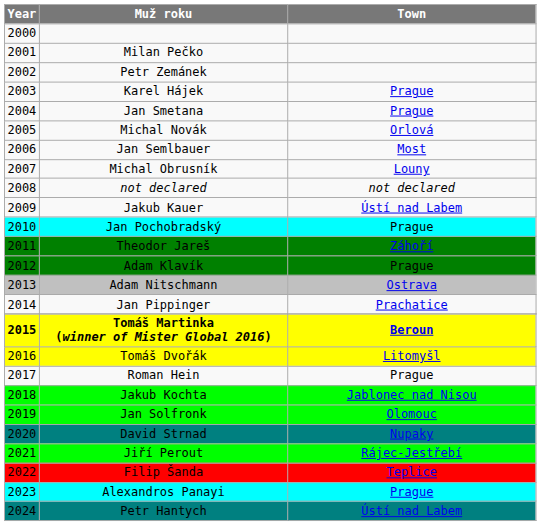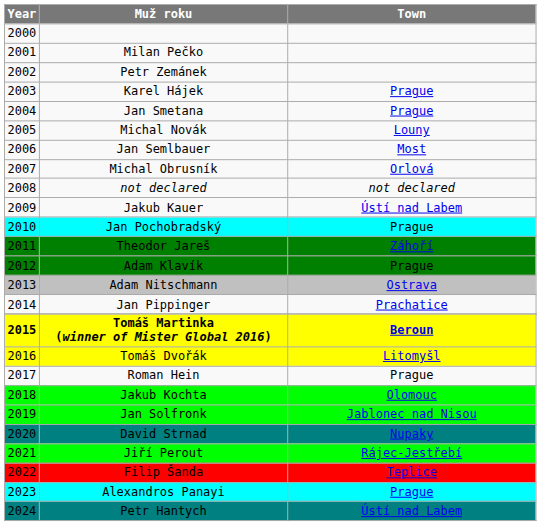(412, 131) Orlová -> (412, 131) Louny
(412, 169) Louny -> (412, 169) Orlová
(412, 396) Jablonec nad Nisou -> (412, 396) Olomouc
(412, 415) Olomouc -> (412, 415) Jablonec nad Nisou
